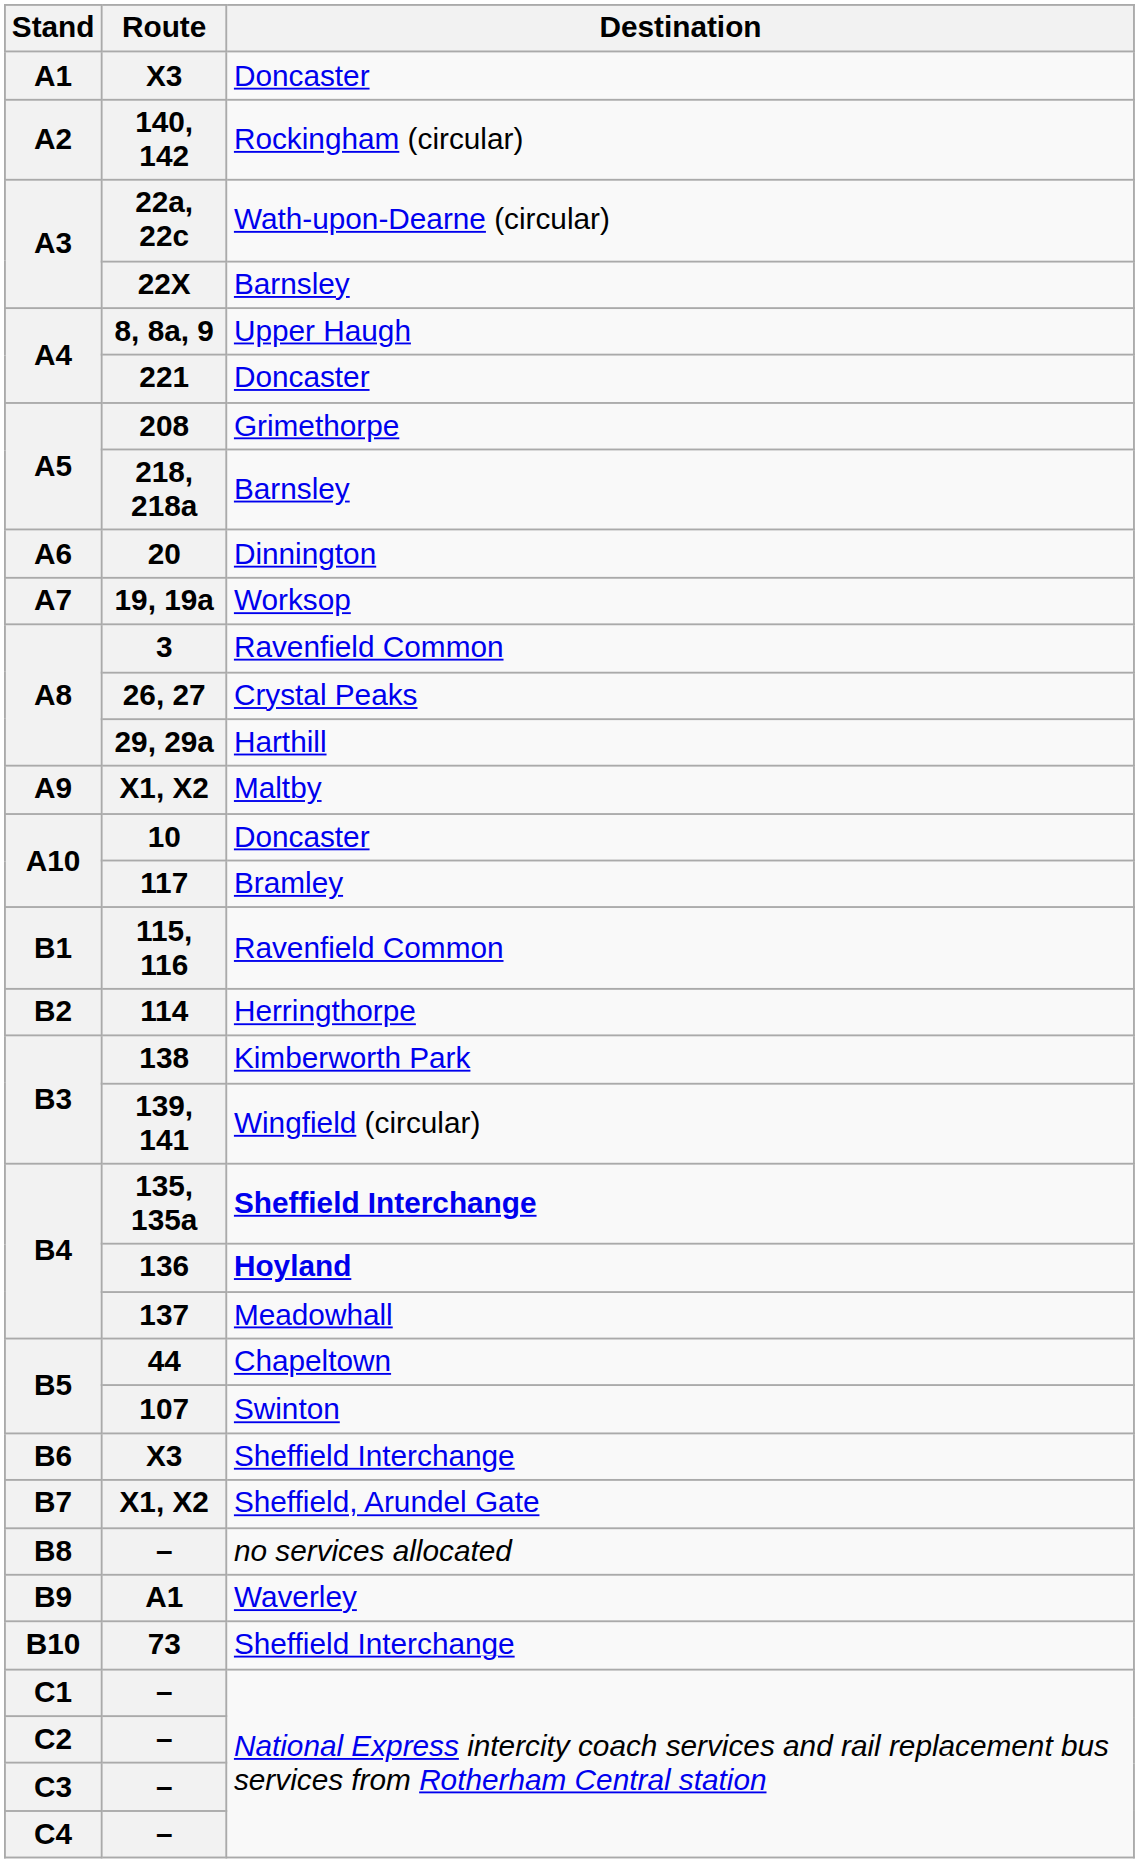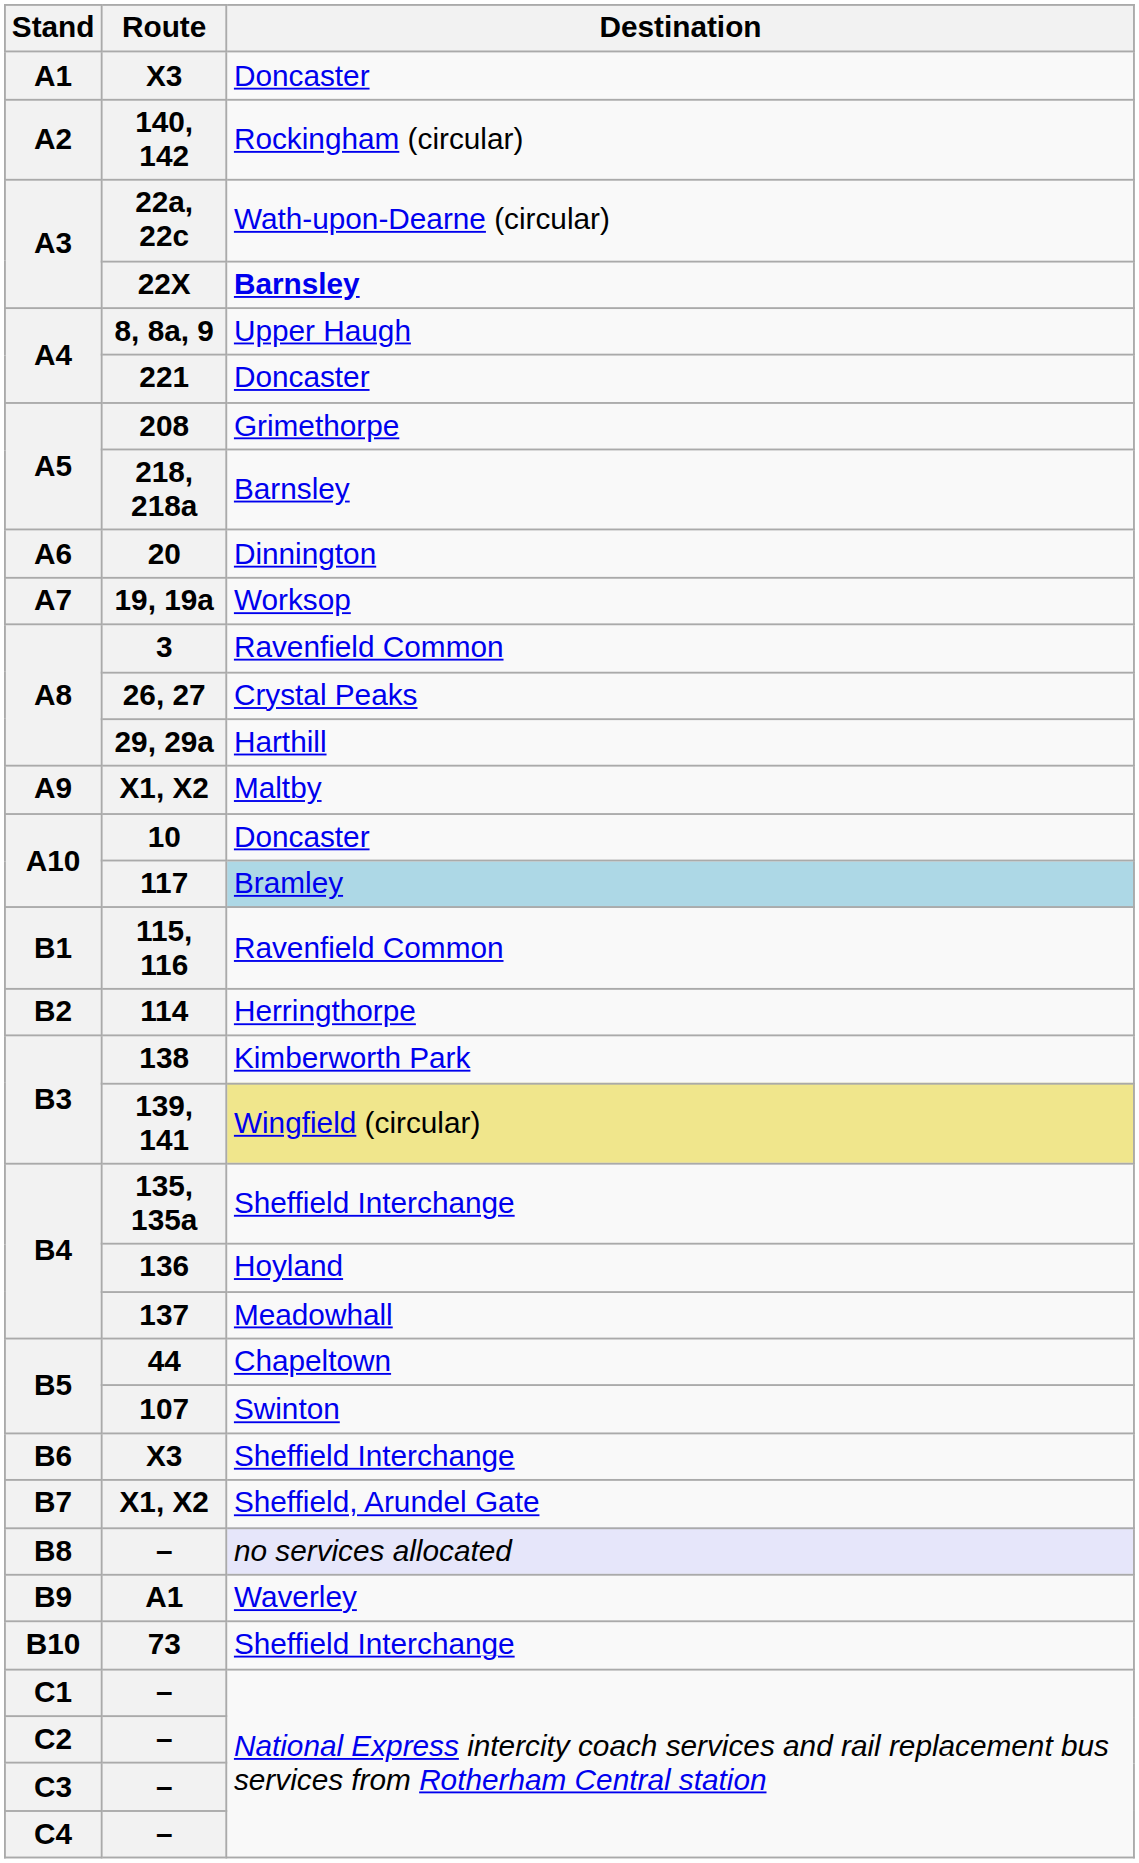(292, 283) normal -> (297, 283) bold
(288, 883) no background -> (288, 883) lightblue background
(357, 1122) no background -> (357, 1122) khaki background
(385, 1203) bold -> (374, 1203) normal
(293, 1267) bold -> (289, 1267) normal
(373, 1550) no background -> (373, 1550) lavender background
